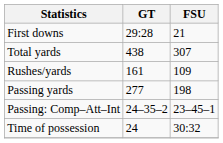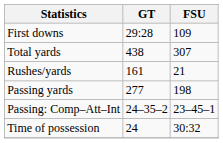(179, 33) 21 -> (182, 33) 109
(182, 71) 109 -> (179, 71) 21
